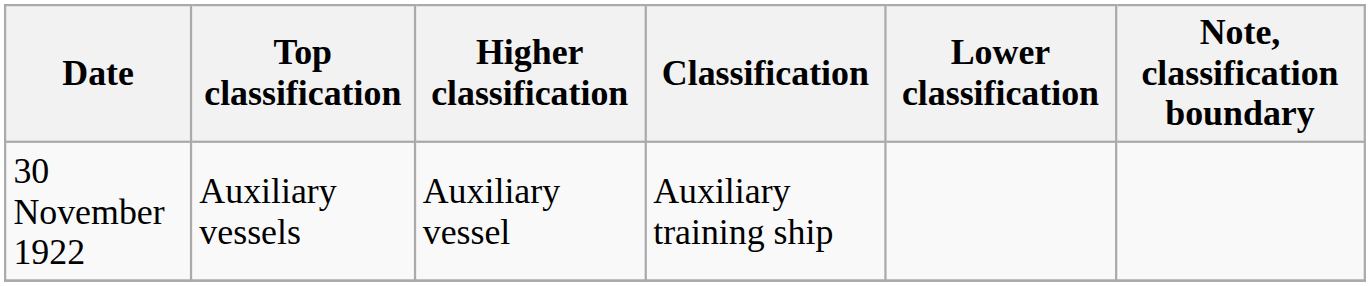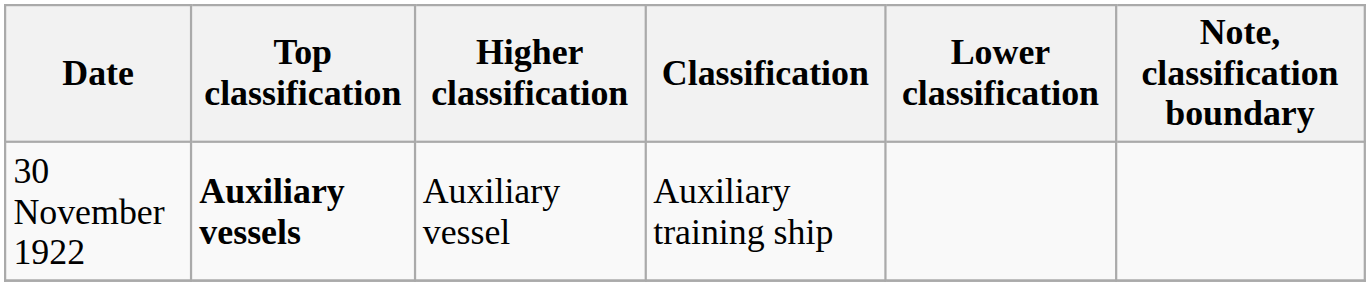(268, 210) normal -> (272, 210) bold
